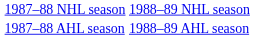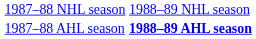(189, 28) normal -> (190, 28) bold
